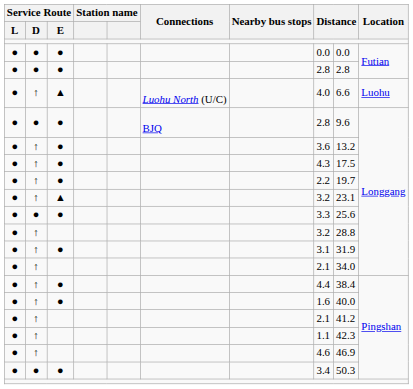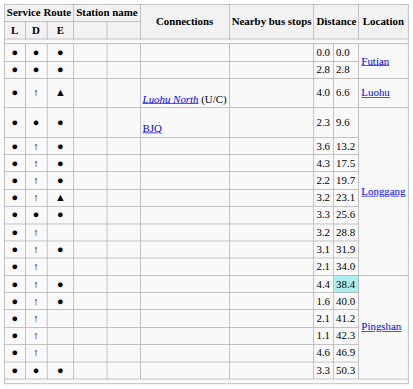(323, 122) 2.8 -> (323, 122) 2.3
(346, 284) no background -> (346, 284) paleturquoise background
(323, 370) 3.4 -> (323, 370) 3.3
